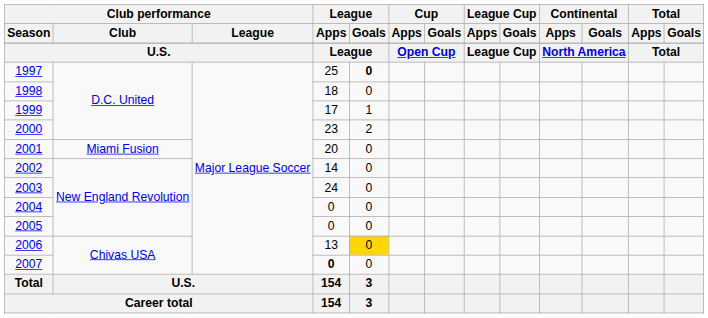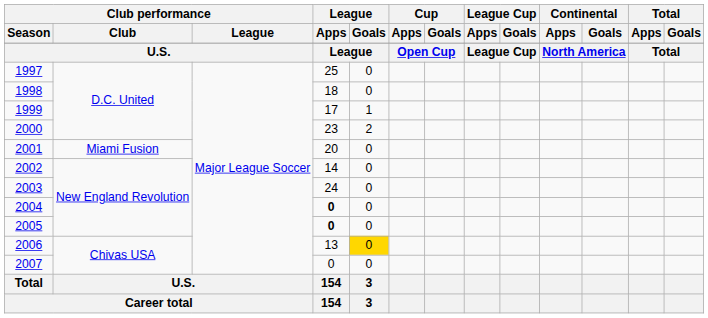(369, 71) bold -> (369, 71) normal
(331, 206) normal -> (331, 206) bold
(331, 226) normal -> (331, 226) bold
(331, 264) bold -> (331, 264) normal
